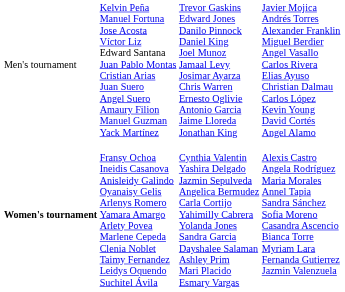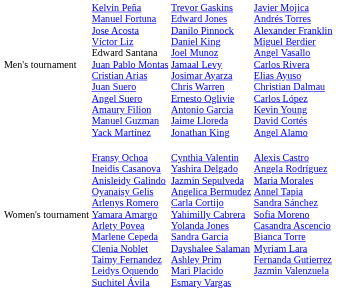(51, 214) bold -> (47, 214) normal
